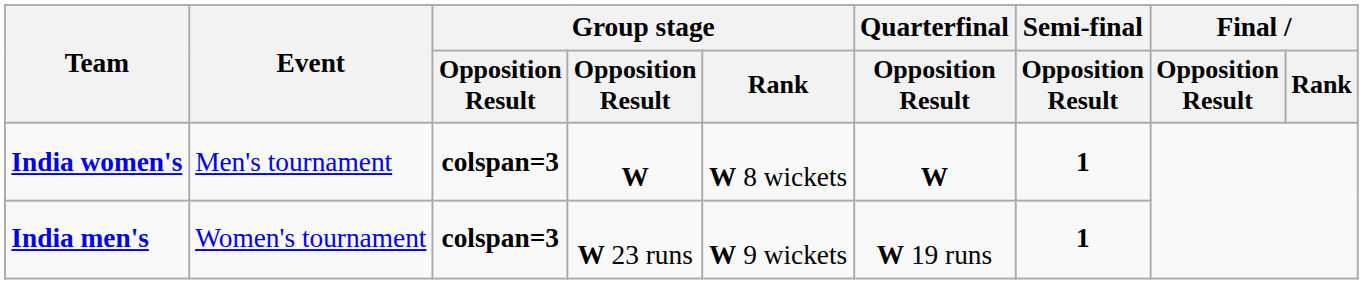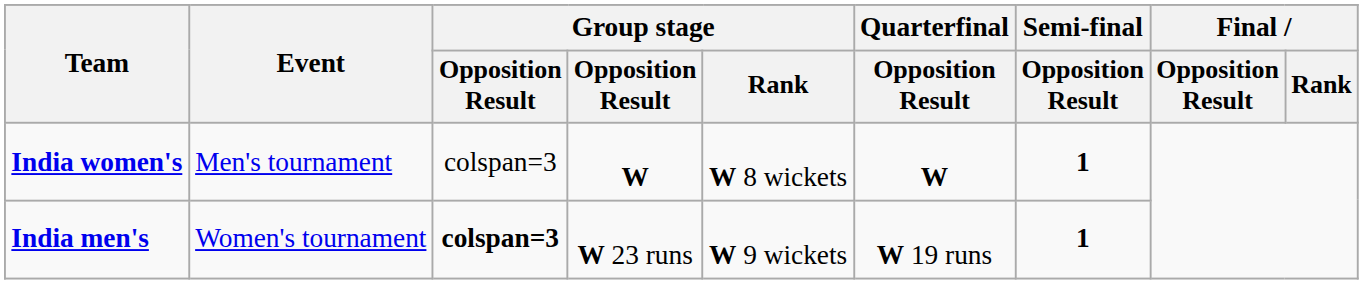(500, 161) bold -> (500, 161) normal
